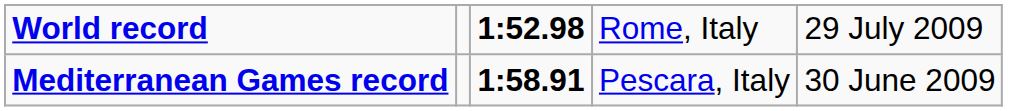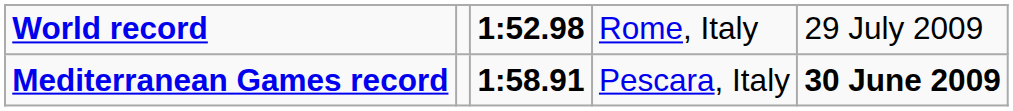(900, 79) normal -> (903, 79) bold
